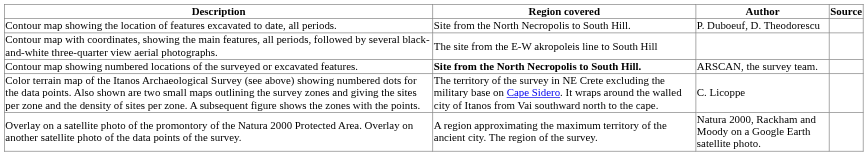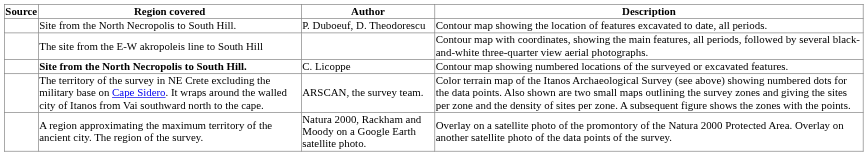columns swapped: (219, 11) <-> (846, 11)
(757, 66) ARSCAN, the survey team. -> (326, 66) C. Licoppe
(721, 93) C. Licoppe -> (363, 93) ARSCAN, the survey team.
